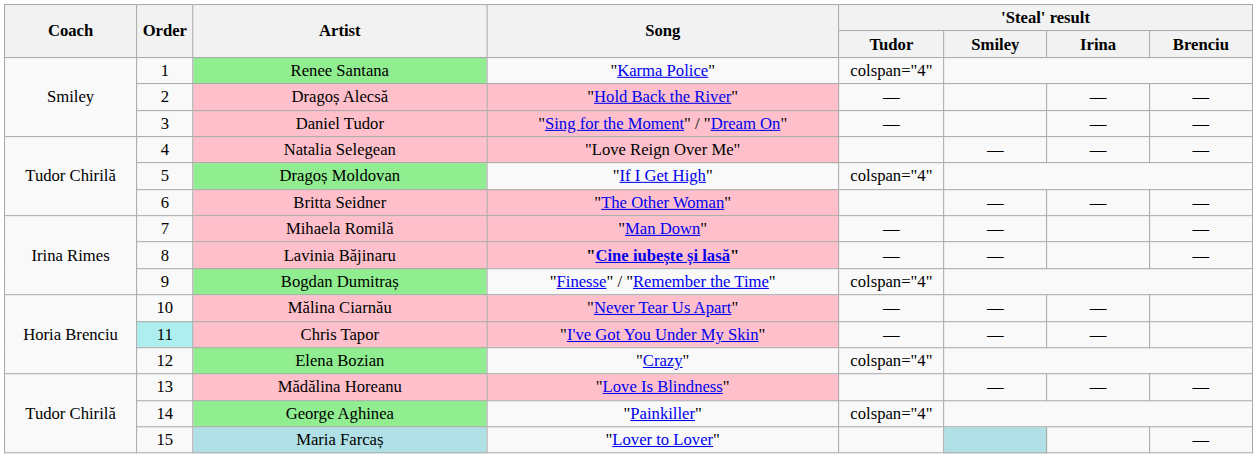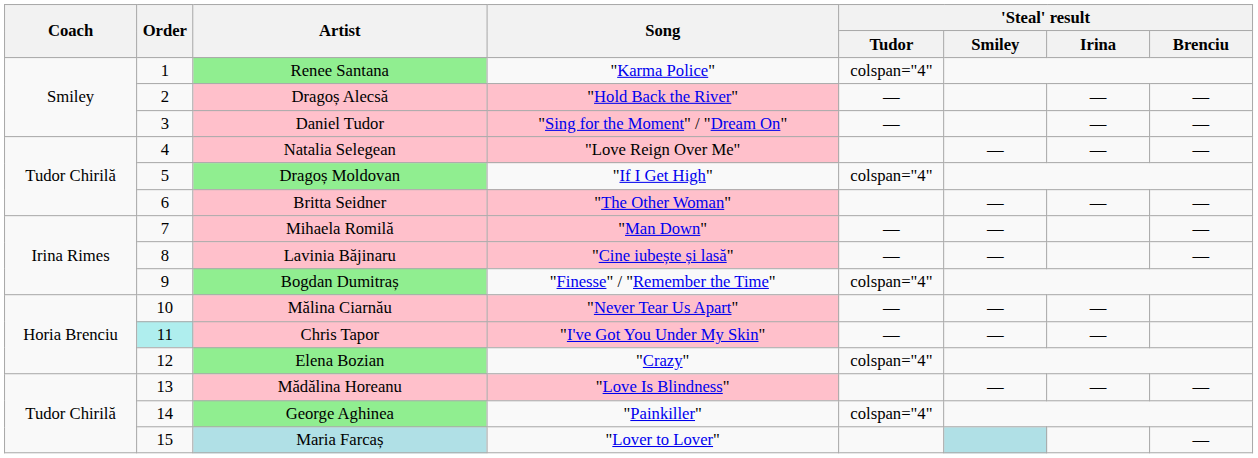(663, 255) bold -> (663, 255) normal
